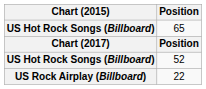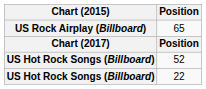(81, 28) US Hot Rock Songs (Billboard) -> (81, 28) US Rock Airplay (Billboard)
(81, 76) US Rock Airplay (Billboard) -> (81, 76) US Hot Rock Songs (Billboard)
